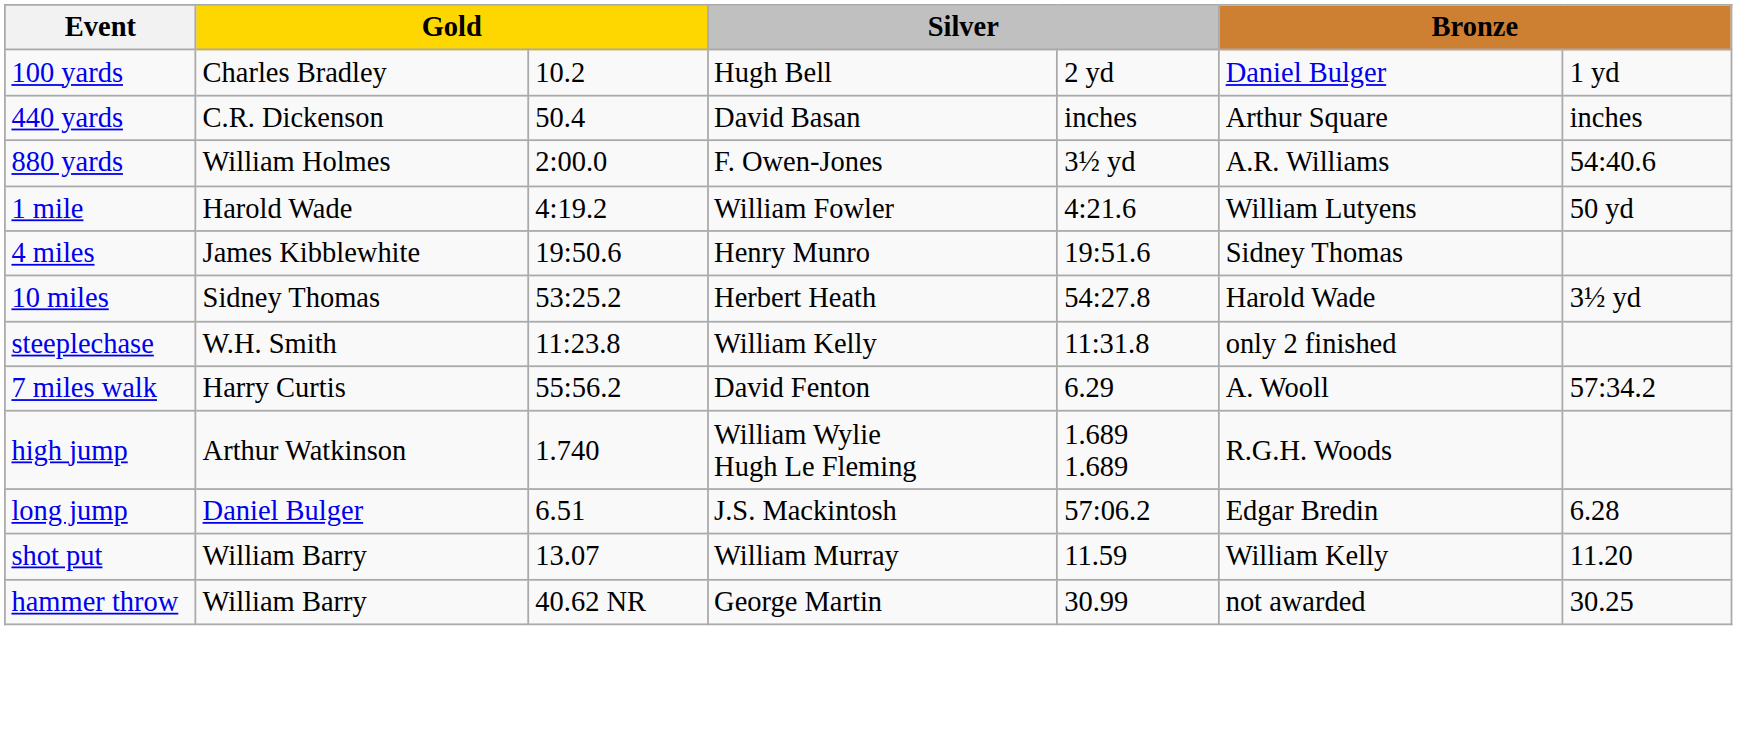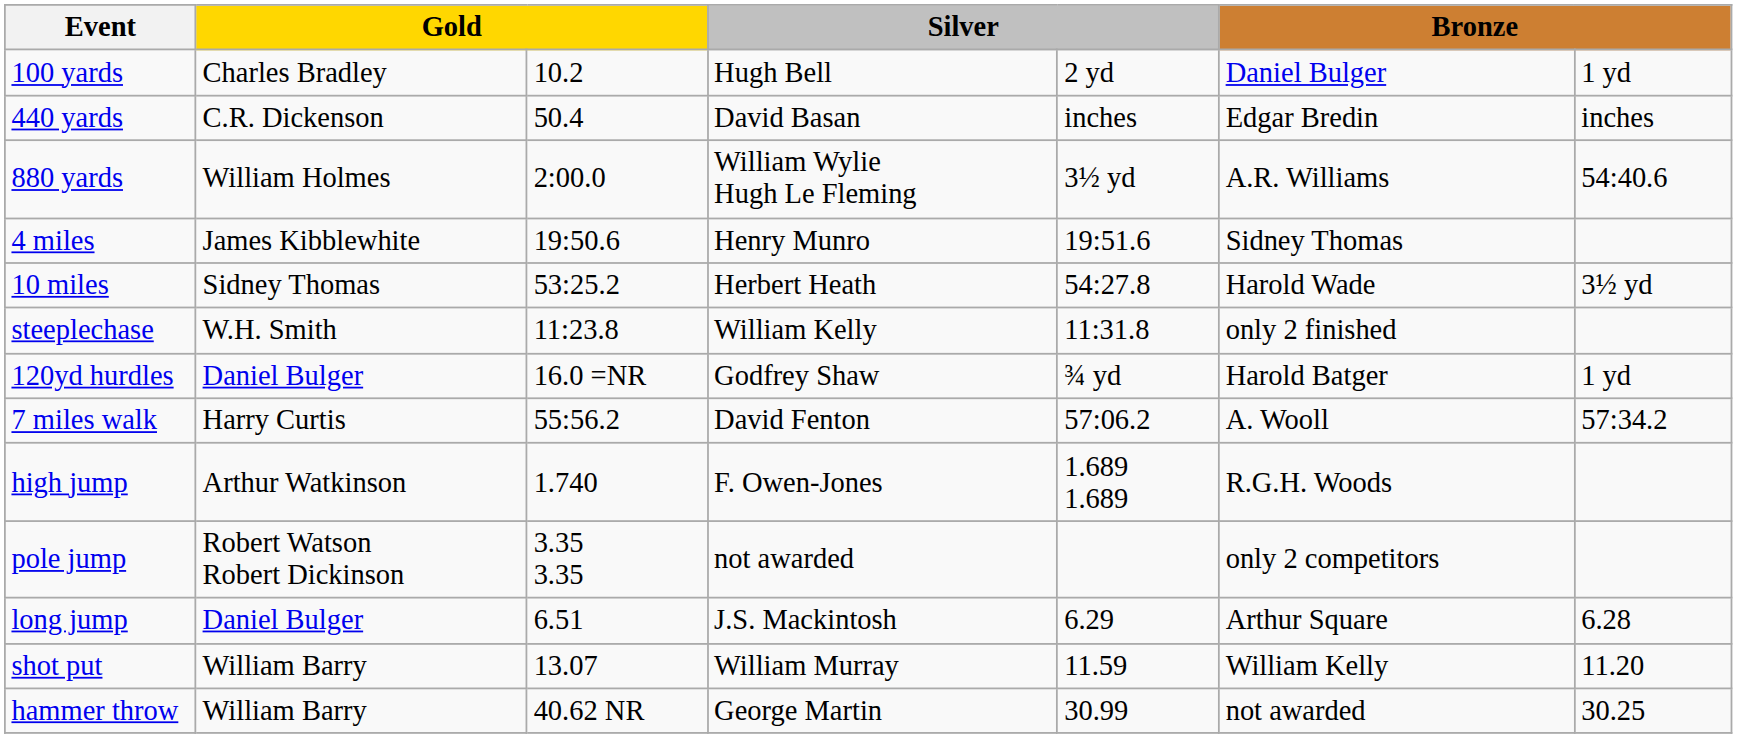(1307, 117) Arthur Square -> (1302, 117) Edgar Bredin
(798, 162) F. Owen-Jones -> (815, 178) William Wylie Hugh Le Fleming
- row: (47, 207)
+ row: (93, 375)
(1089, 388) 6.29 -> (1107, 420) 57:06.2
(815, 449) William Wylie Hugh Le Fleming -> (798, 481) F. Owen-Jones
+ row: (69, 558)
(1107, 510) 57:06.2 -> (1089, 620) 6.29
(1302, 510) Edgar Bredin -> (1307, 620) Arthur Square
